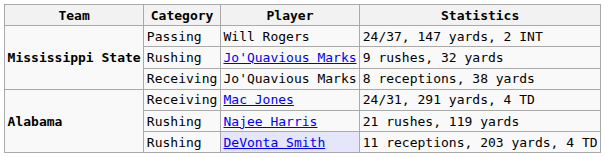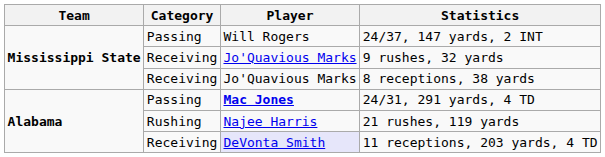(174, 57) Rushing -> (182, 57) Receiving
(182, 100) Receiving -> (174, 100) Passing
(259, 100) normal -> (259, 100) bold
(174, 142) Rushing -> (182, 142) Receiving
